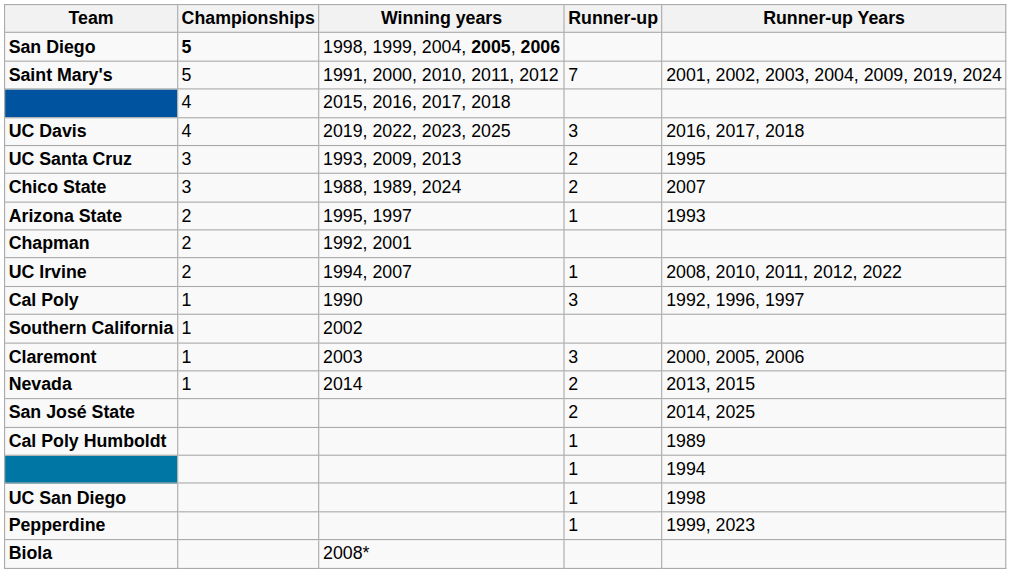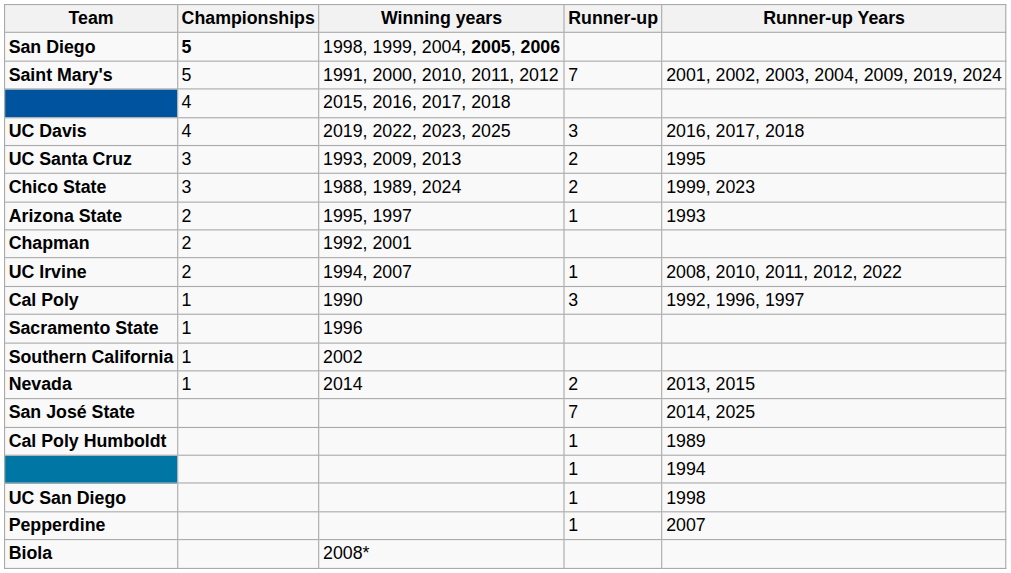(686, 187) 2007 -> (711, 187) 1999, 2023
+ row: (84, 328)
- row: (53, 356)
(573, 412) 2 -> (573, 412) 7
(711, 525) 1999, 2023 -> (686, 525) 2007
